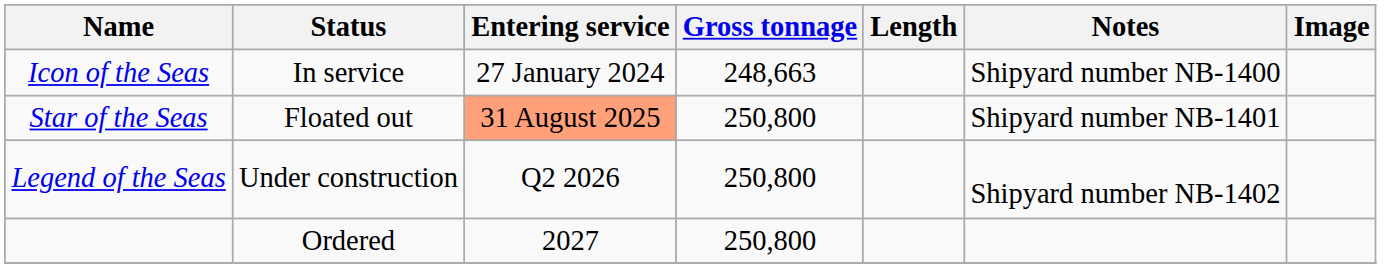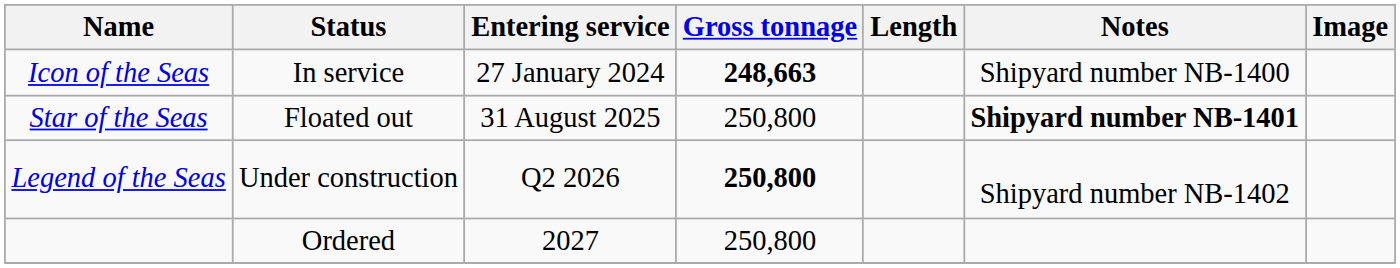(770, 72) normal -> (770, 72) bold
(570, 117) lightsalmon background -> (570, 117) no background
(1125, 117) normal -> (1135, 117) bold
(770, 178) normal -> (770, 178) bold
